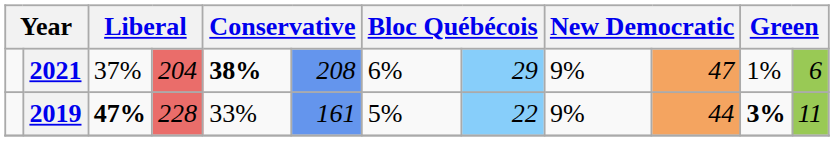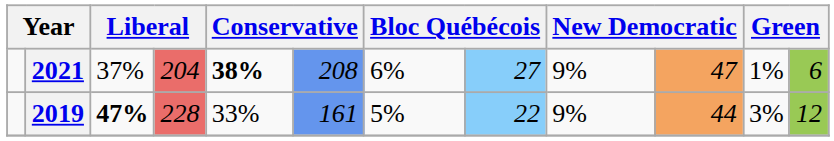(525, 70) 29 -> (527, 70) 27
(766, 113) bold -> (766, 113) normal
(810, 113) 11 -> (809, 113) 12
